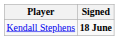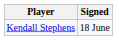(96, 27) bold -> (95, 27) normal
